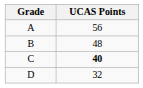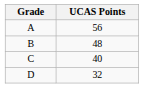(97, 59) bold -> (97, 59) normal
